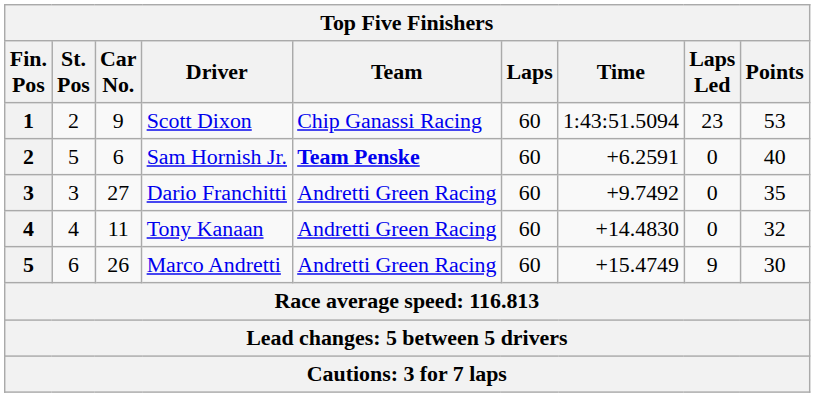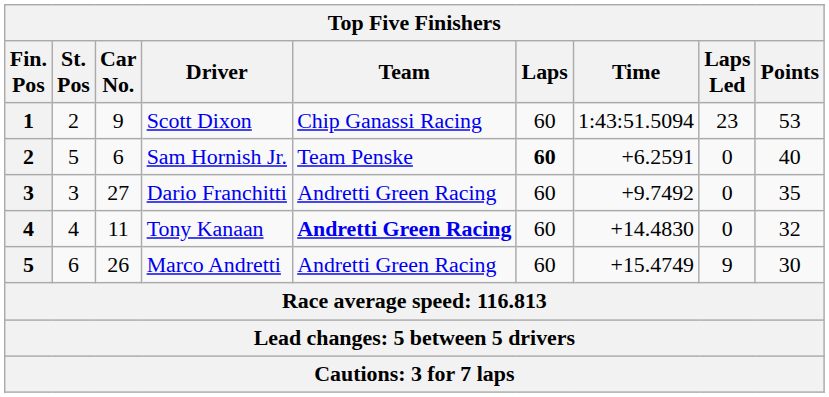(358, 156) bold -> (355, 156) normal
(530, 156) normal -> (545, 156) bold
(397, 229) normal -> (404, 229) bold
